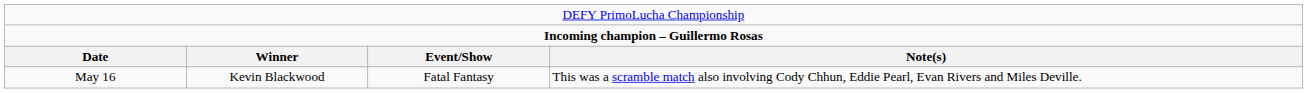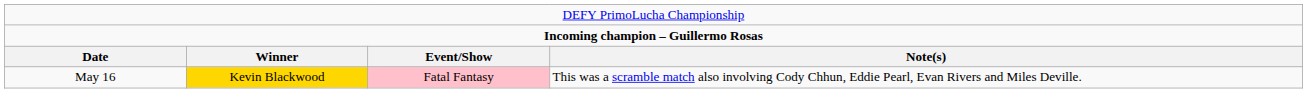(277, 77) no background -> (277, 77) gold background
(459, 77) no background -> (459, 77) pink background
